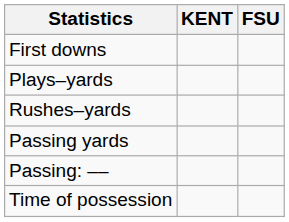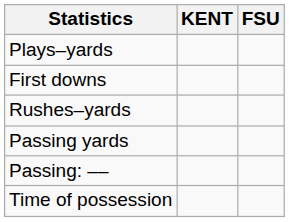rows swapped: (58, 49) <-> (61, 80)
